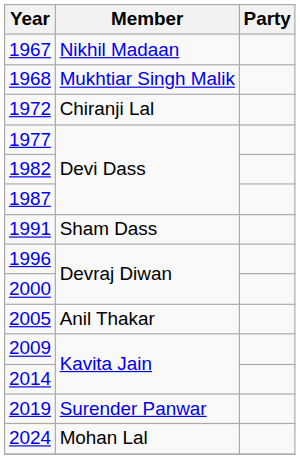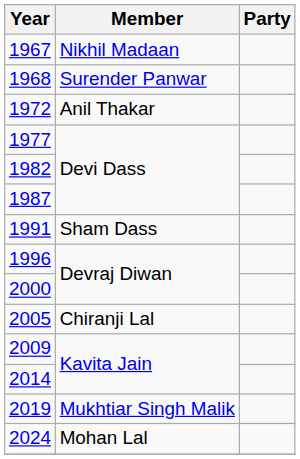(147, 79) Mukhtiar Singh Malik -> (133, 79) Surender Panwar
(107, 109) Chiranji Lal -> (107, 109) Anil Thakar
(107, 318) Anil Thakar -> (107, 318) Chiranji Lal
(133, 408) Surender Panwar -> (147, 408) Mukhtiar Singh Malik
